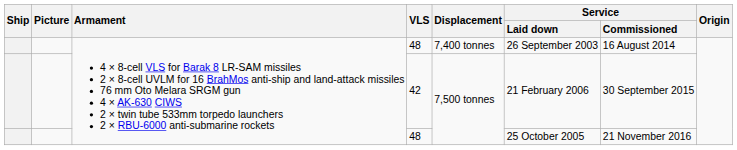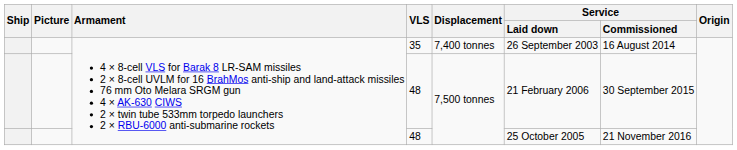(415, 45) 48 -> (415, 45) 35
(415, 91) 42 -> (415, 91) 48
